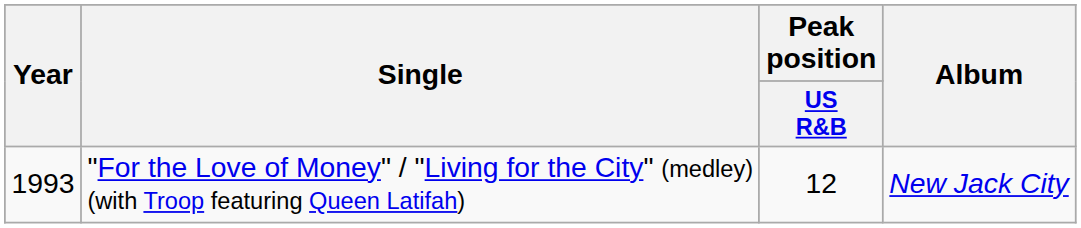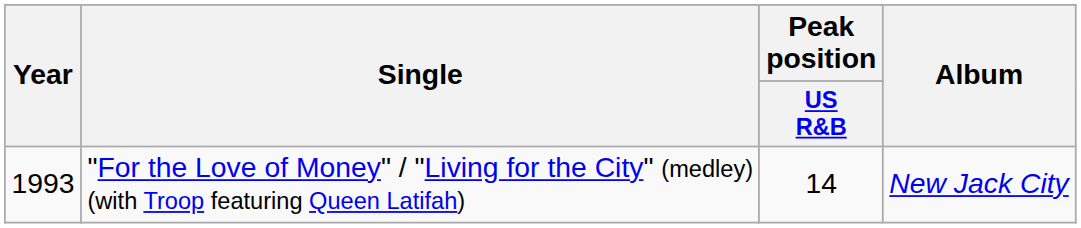(821, 183) 12 -> (821, 183) 14
